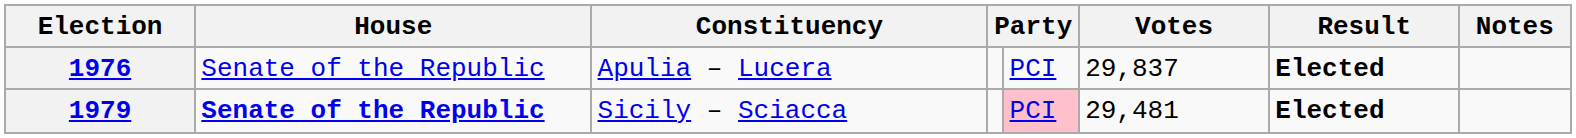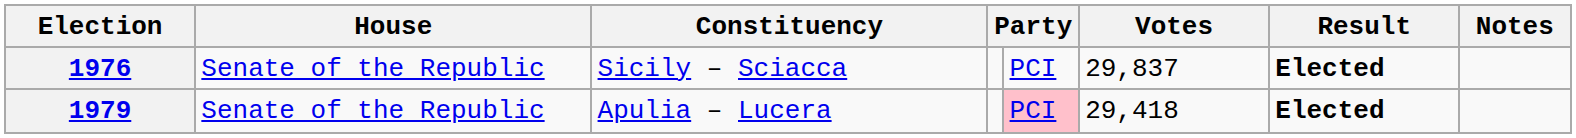(715, 69) Apulia – Lucera -> (722, 69) Sicily – Sciacca
(373, 111) bold -> (373, 111) normal
(722, 111) Sicily – Sciacca -> (715, 111) Apulia – Lucera
(1132, 111) 29,481 -> (1132, 111) 29,418
